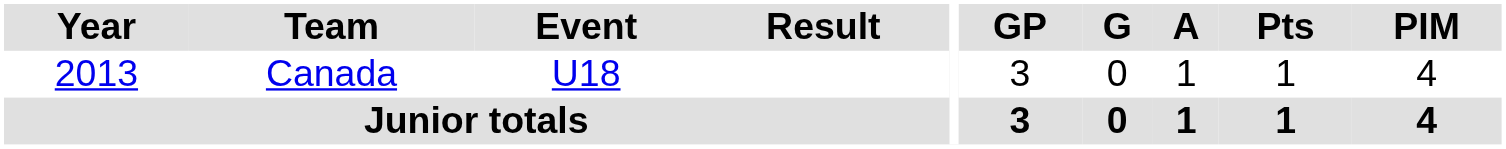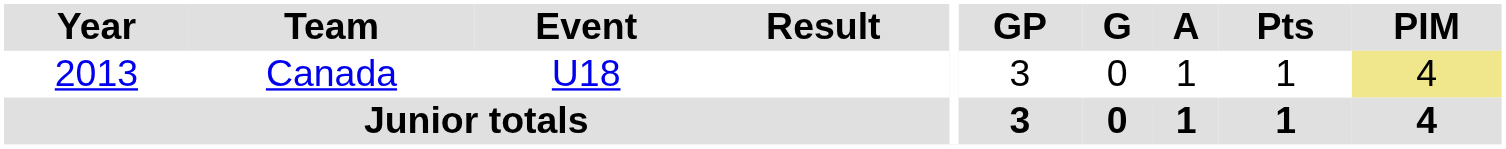(1427, 73) no background -> (1427, 73) khaki background
